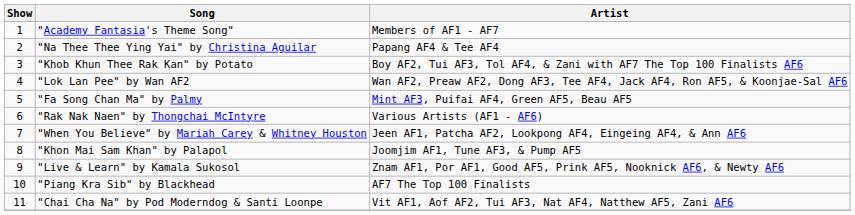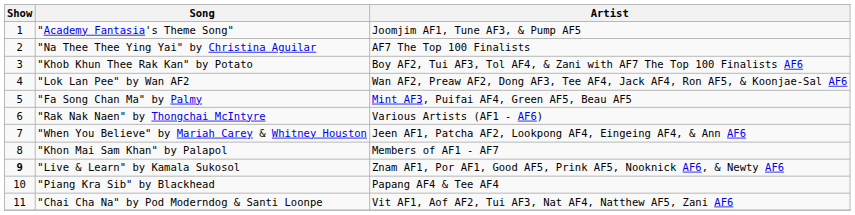(435, 30) Members of AF1 - AF7 -> (477, 30) Joomjim AF1, Tune AF3, & Pump AF5
(435, 47) Papang AF4 & Tee AF4 -> (451, 47) AF7 The Top 100 Finalists
(477, 150) Joomjim AF1, Tune AF3, & Pump AF5 -> (435, 150) Members of AF1 - AF7
(20, 167) normal -> (20, 167) bold
(451, 185) AF7 The Top 100 Finalists -> (435, 185) Papang AF4 & Tee AF4
